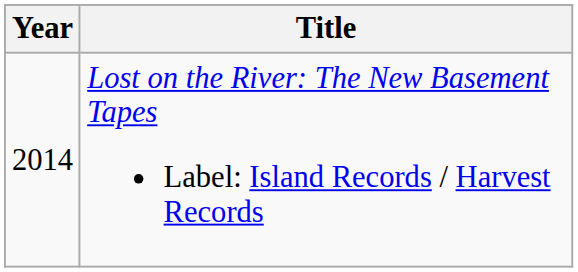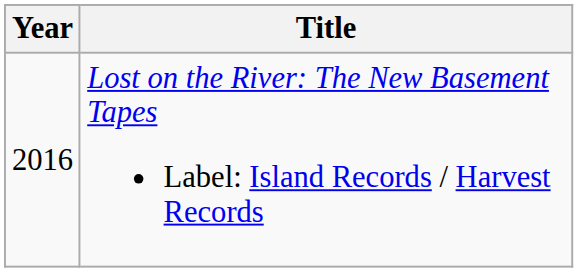(43, 159) 2014 -> (43, 159) 2016
